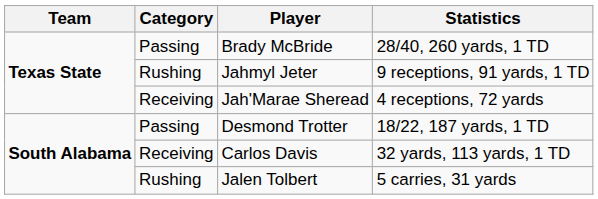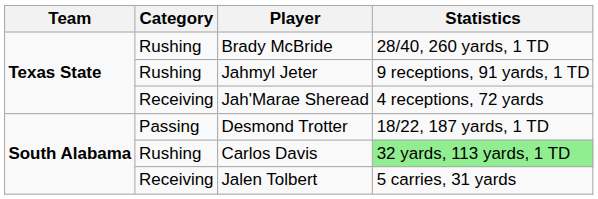(169, 45) Passing -> (170, 45) Rushing
(176, 153) Receiving -> (170, 153) Rushing
(473, 153) no background -> (473, 153) lightgreen background
(170, 180) Rushing -> (176, 180) Receiving
